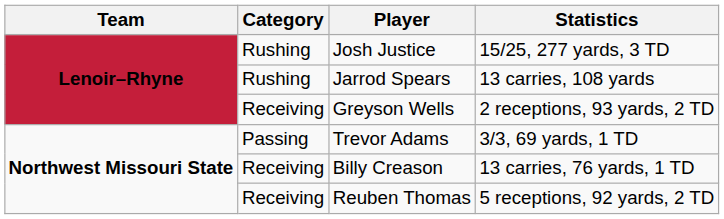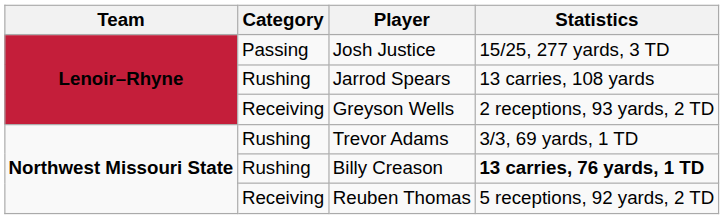(276, 49) Rushing -> (275, 49) Passing
(275, 138) Passing -> (276, 138) Rushing
(283, 168) Receiving -> (276, 168) Rushing
(587, 168) normal -> (592, 168) bold
